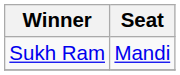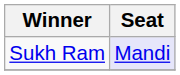(142, 53) no background -> (142, 53) lavender background
